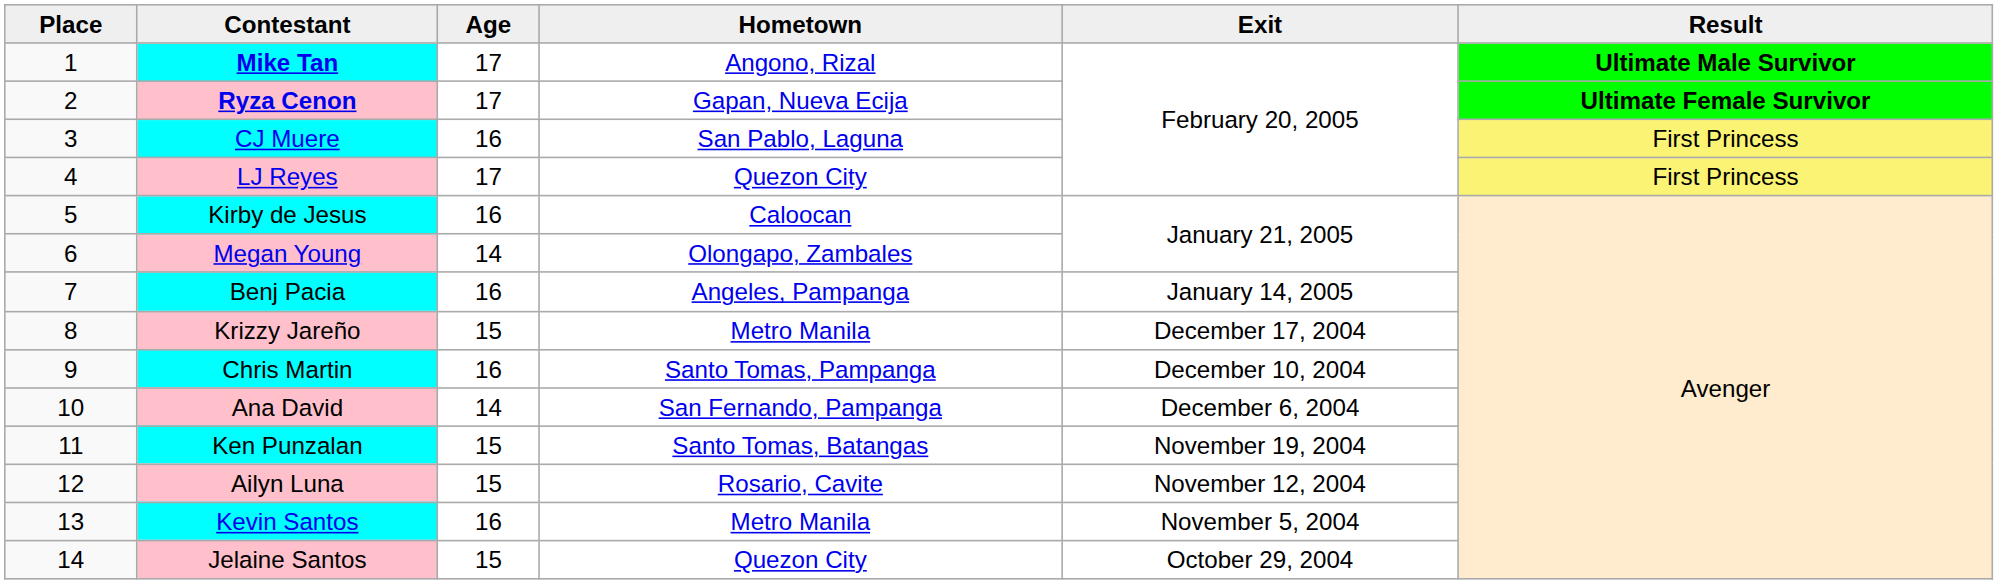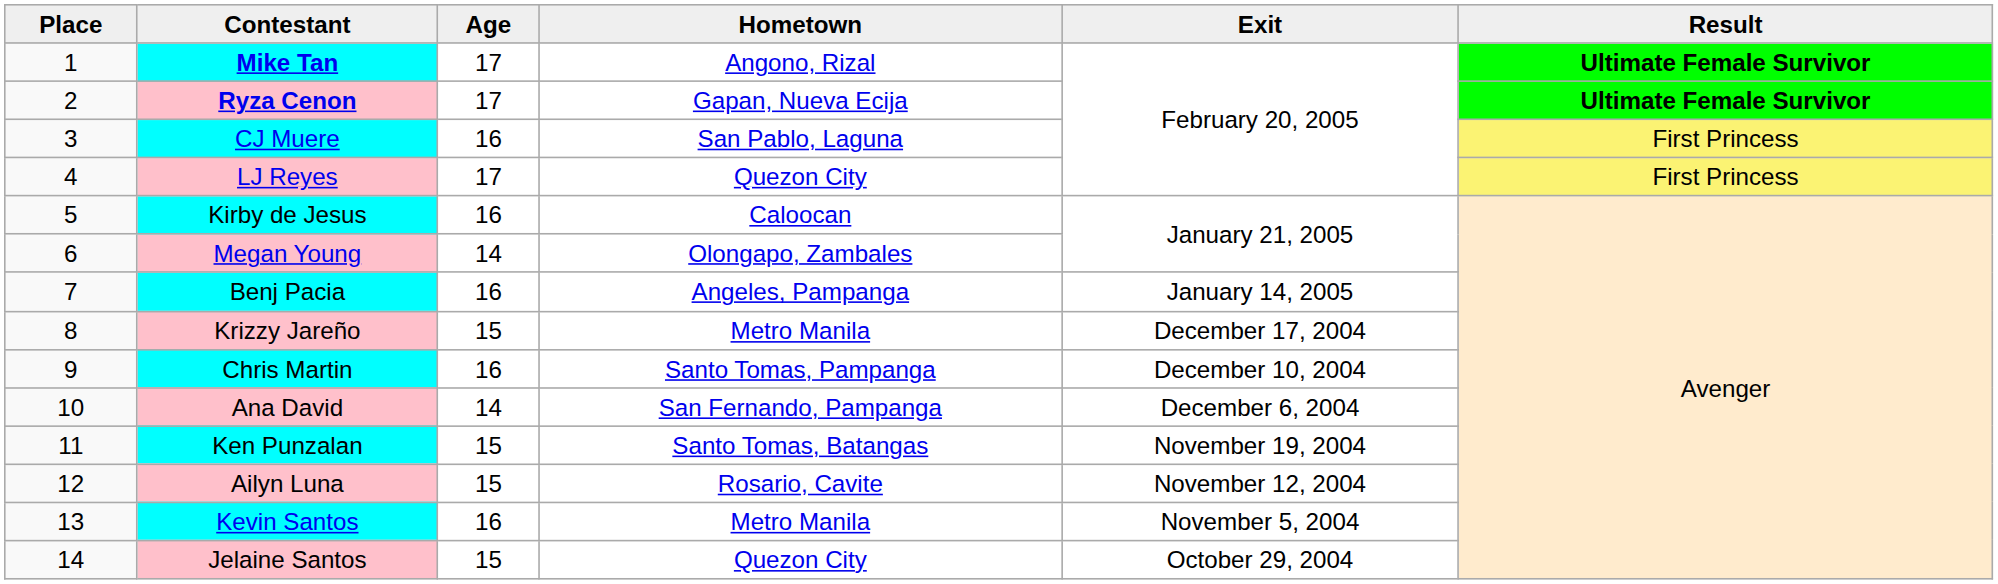(1726, 62) Ultimate Male Survivor -> (1726, 62) Ultimate Female Survivor
